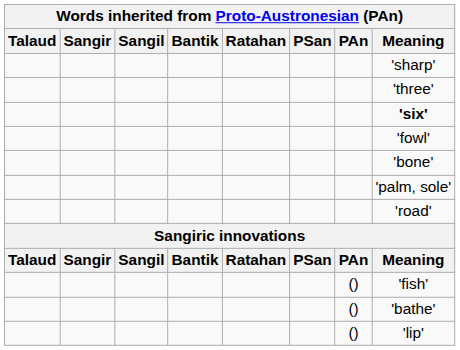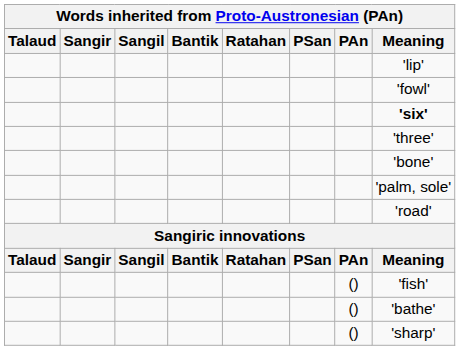(413, 65) 'sharp' -> (413, 65) 'lip'
(413, 89) 'three' -> (413, 89) 'fowl'
(413, 138) 'fowl' -> (413, 138) 'three'
(413, 333) 'lip' -> (413, 333) 'sharp'
